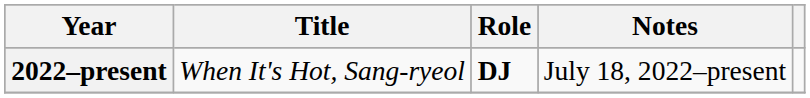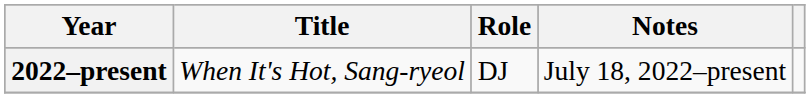(494, 69) bold -> (493, 69) normal
